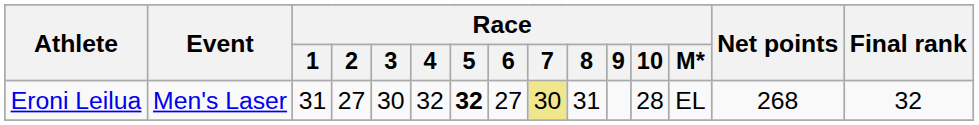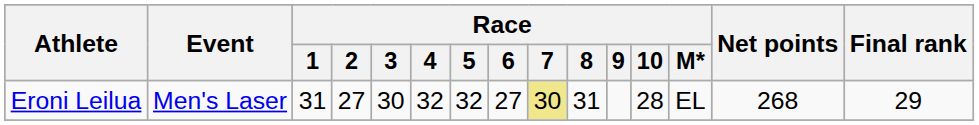(469, 101) bold -> (469, 101) normal
(908, 101) 32 -> (908, 101) 29
